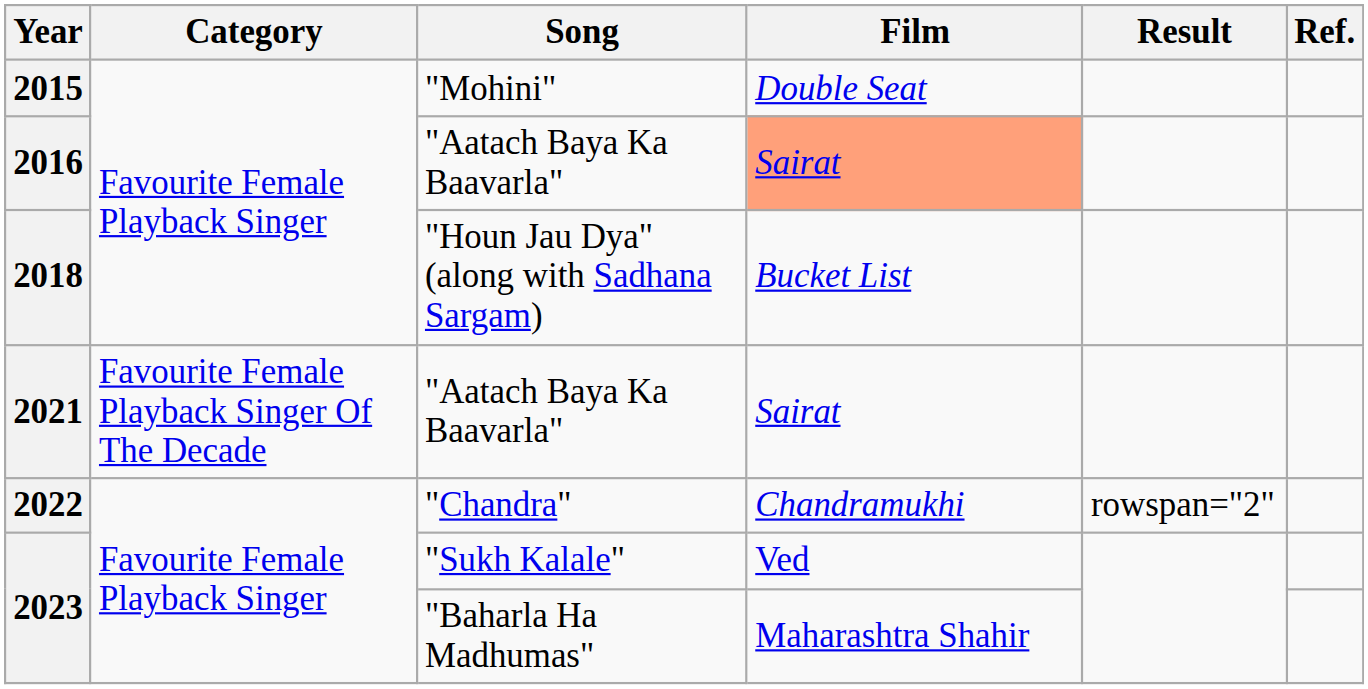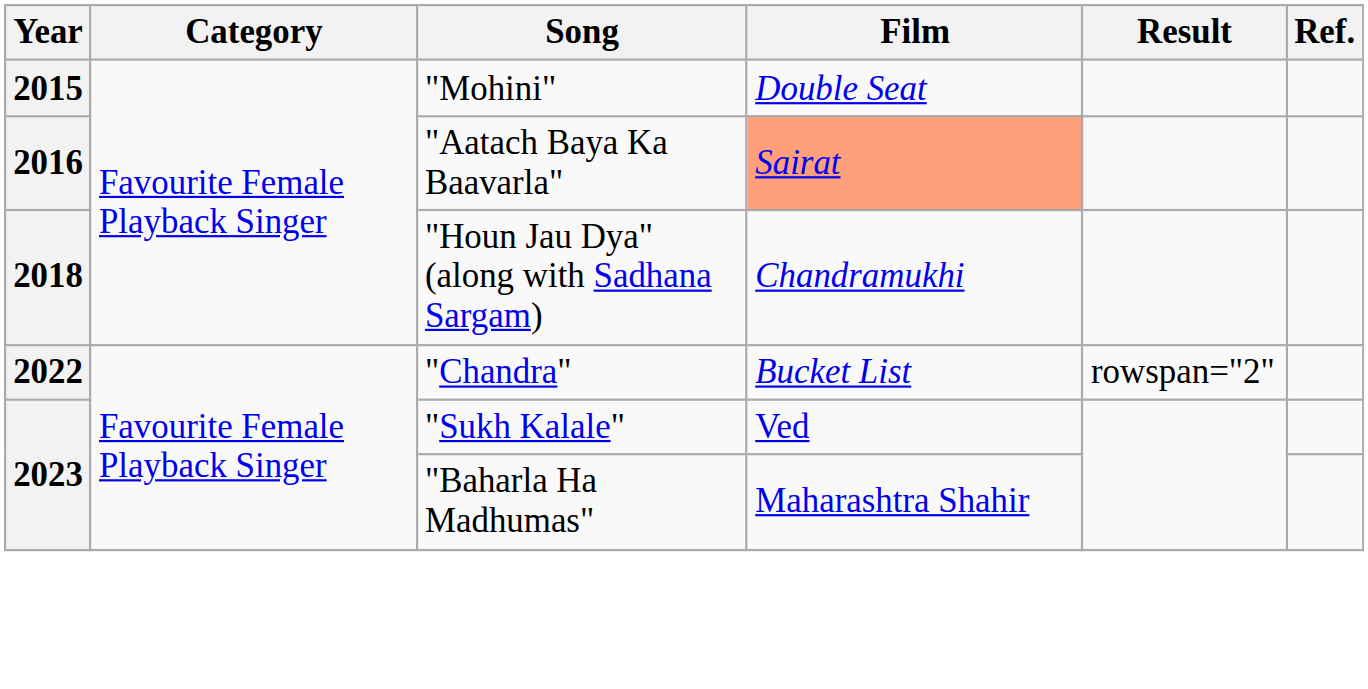(833, 276) Bucket List -> (860, 276) Chandramukhi
- row: (48, 410)
(860, 504) Chandramukhi -> (833, 371) Bucket List
